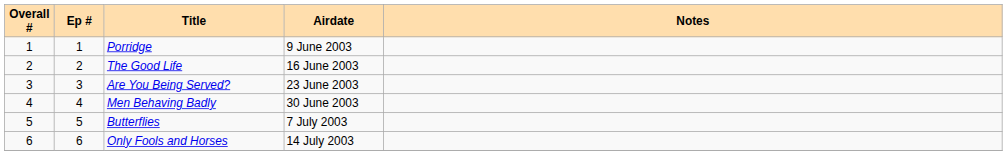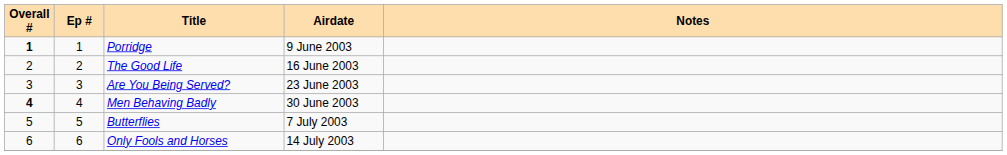(29, 46) normal -> (29, 46) bold
(29, 103) normal -> (29, 103) bold
